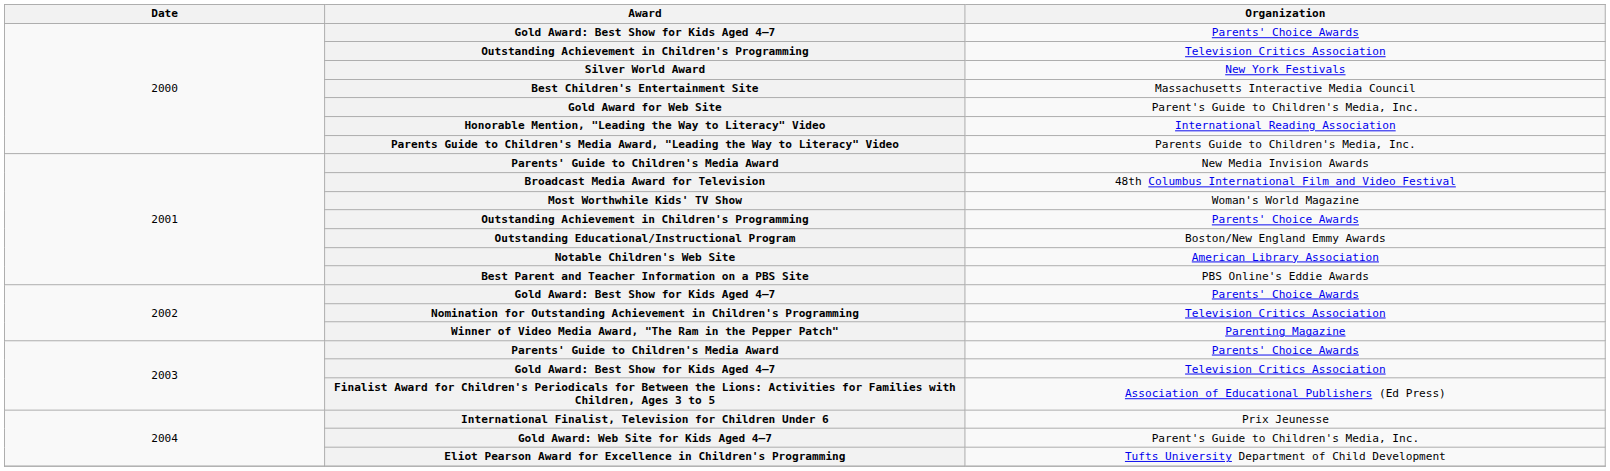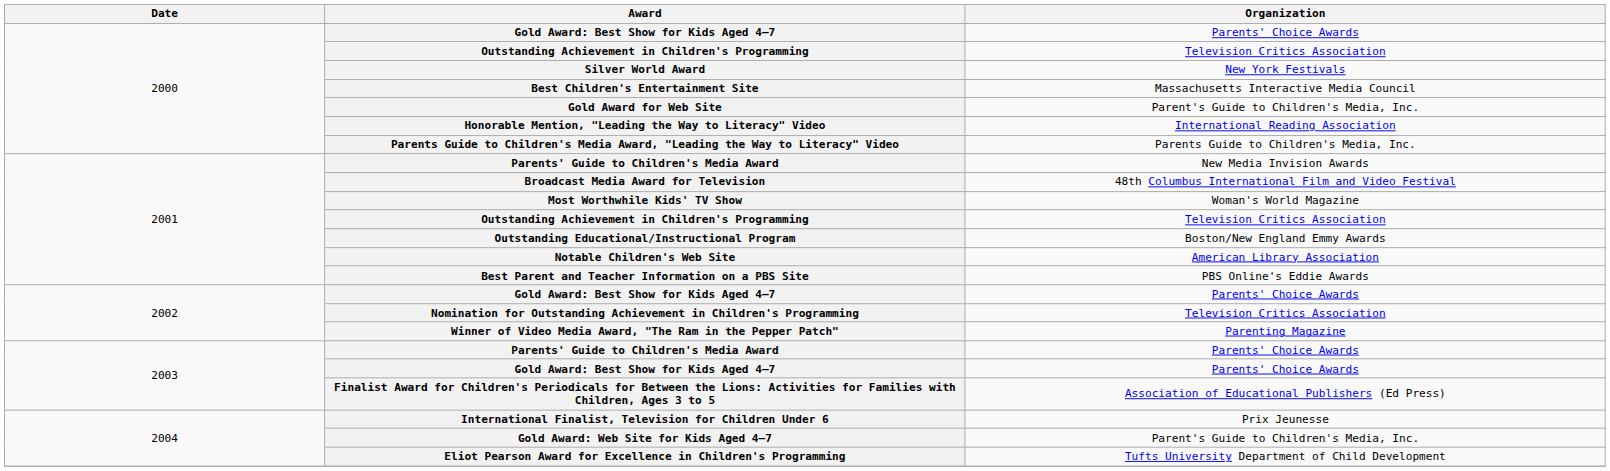(1285, 219) Parents' Choice Awards -> (1285, 219) Television Critics Association
(1285, 368) Television Critics Association -> (1285, 368) Parents' Choice Awards
